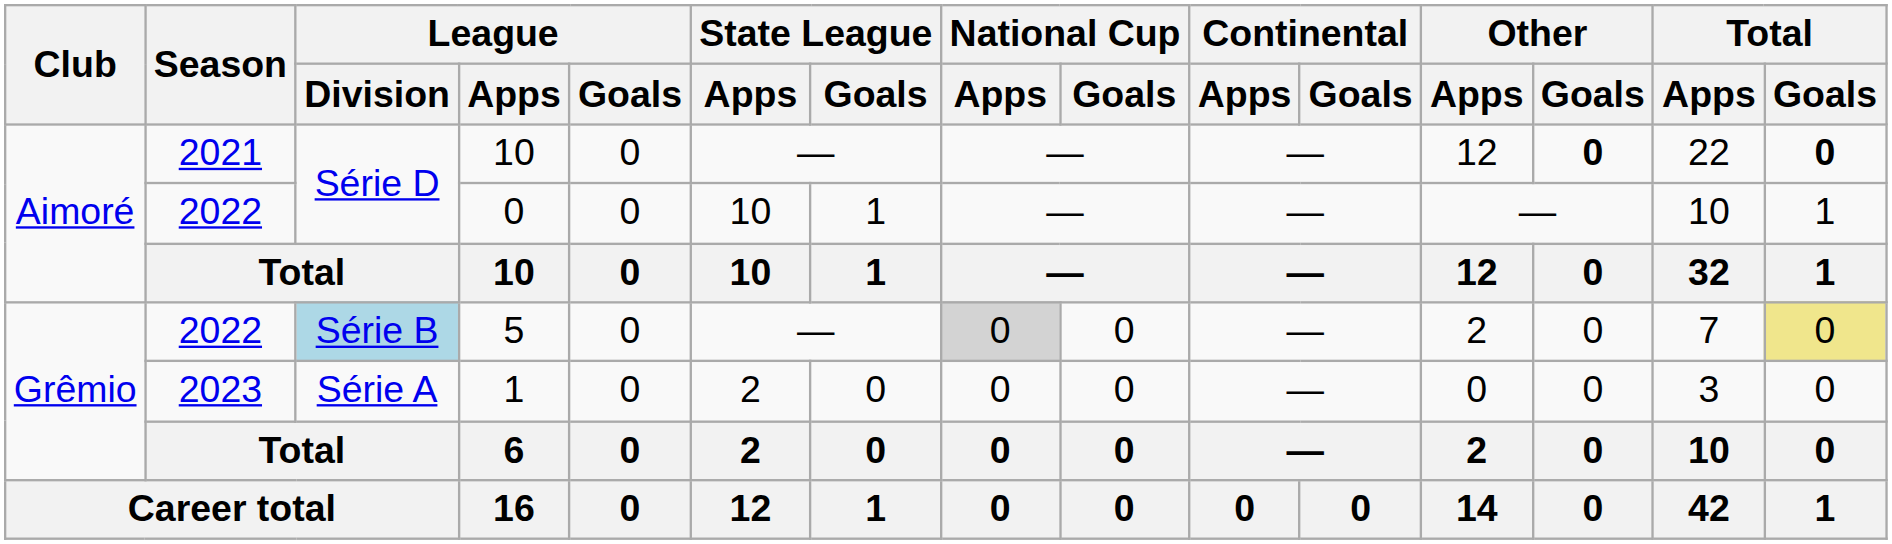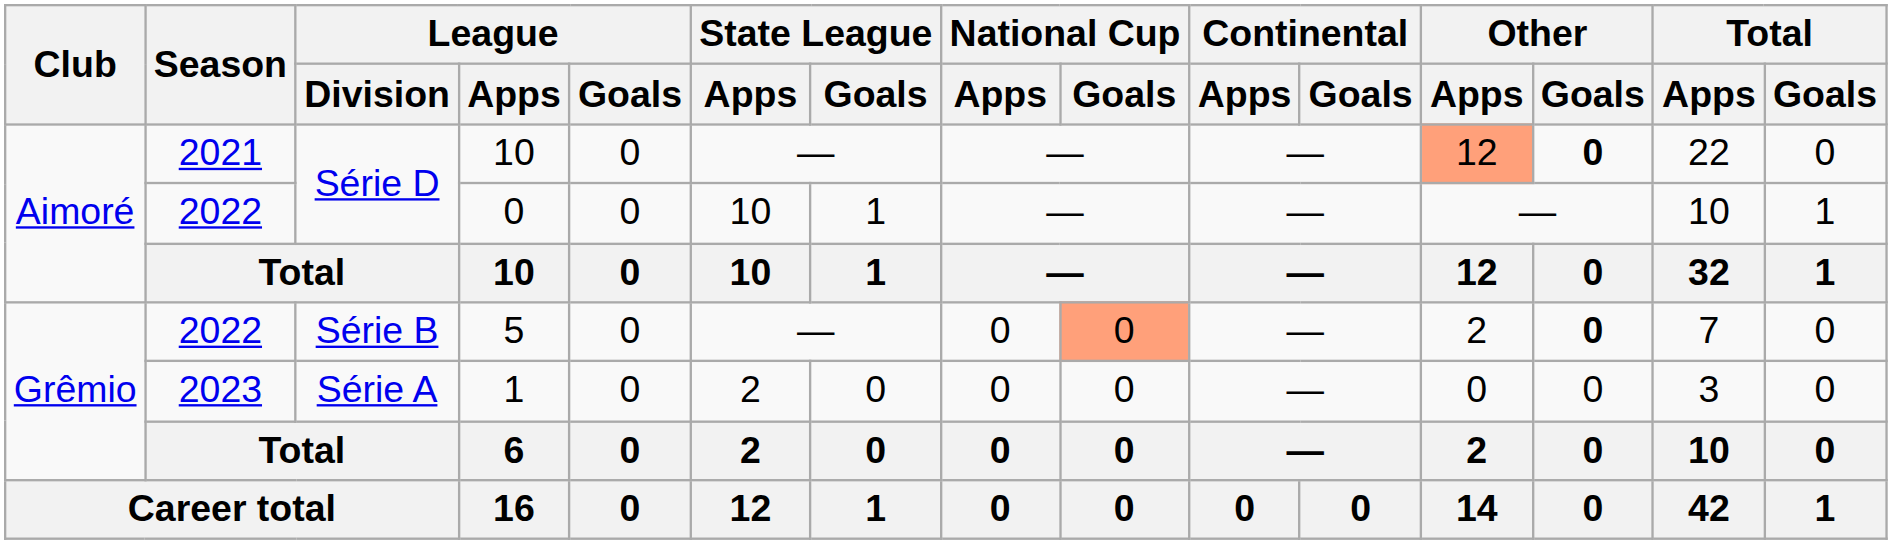(1477, 152) no background -> (1477, 152) lightsalmon background
(1825, 152) bold -> (1825, 152) normal
(377, 331) lightblue background -> (377, 331) no background
(1000, 331) lightgrey background -> (1000, 331) no background
(1124, 331) no background -> (1124, 331) lightsalmon background
(1593, 331) normal -> (1593, 331) bold
(1825, 331) khaki background -> (1825, 331) no background
